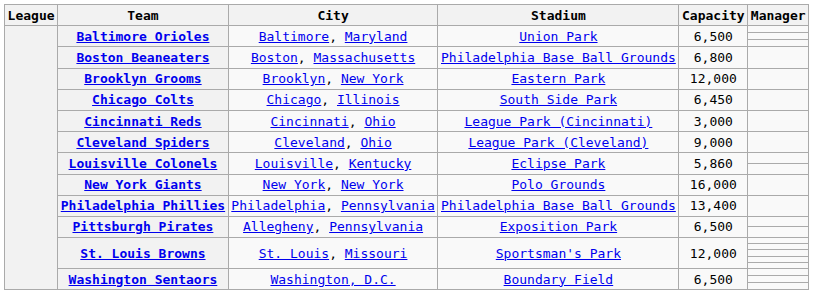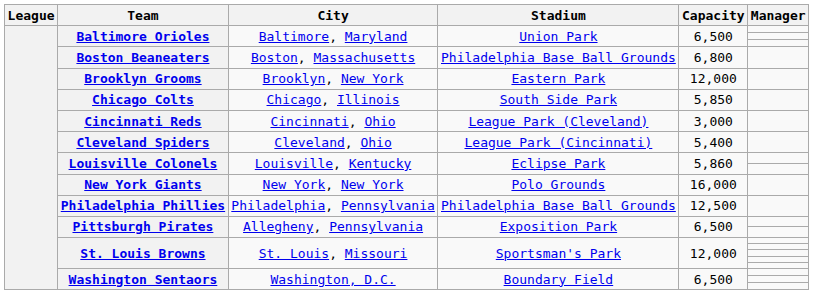(713, 100) 6,450 -> (713, 100) 5,850
(558, 121) League Park (Cincinnati) -> (558, 121) League Park (Cleveland)
(558, 142) League Park (Cleveland) -> (558, 142) League Park (Cincinnati)
(713, 142) 9,000 -> (713, 142) 5,400
(713, 206) 13,400 -> (713, 206) 12,500
